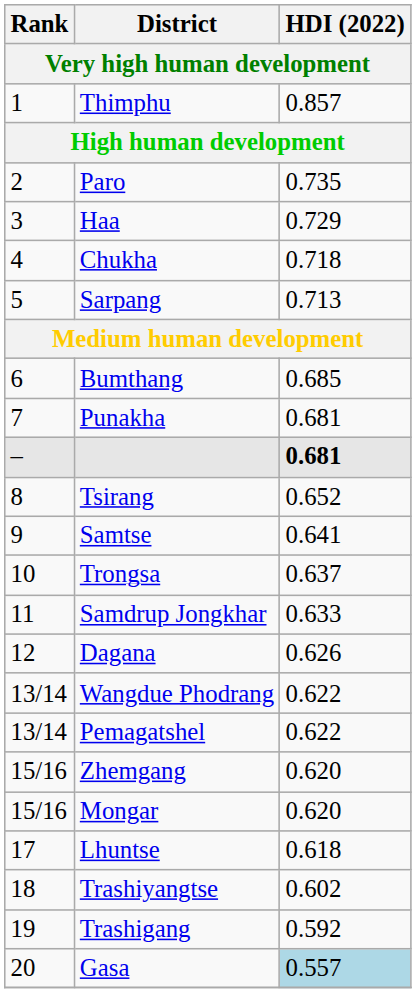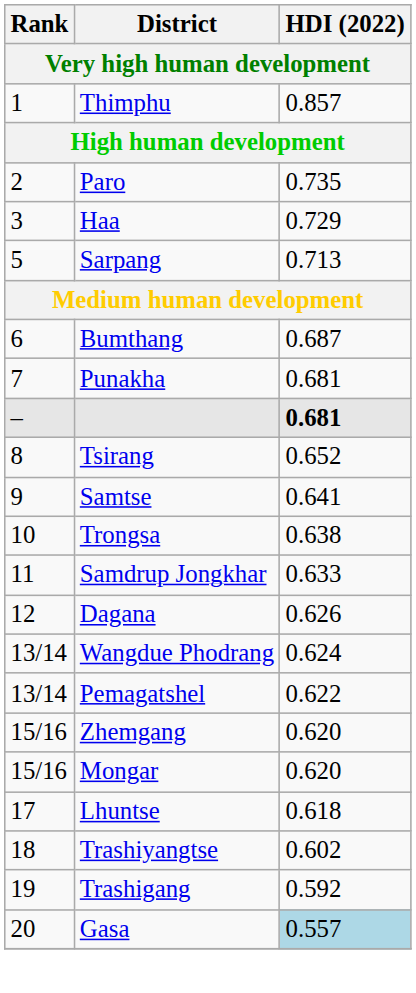- row: (17, 260)
(313, 378) 0.685 -> (313, 338) 0.687
(313, 574) 0.637 -> (313, 535) 0.638
(313, 692) 0.622 -> (313, 653) 0.624
